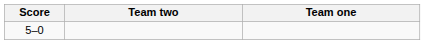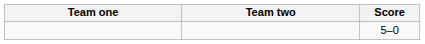columns swapped: (331, 13) <-> (34, 13)
